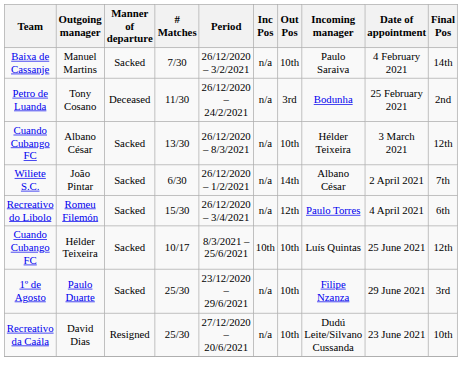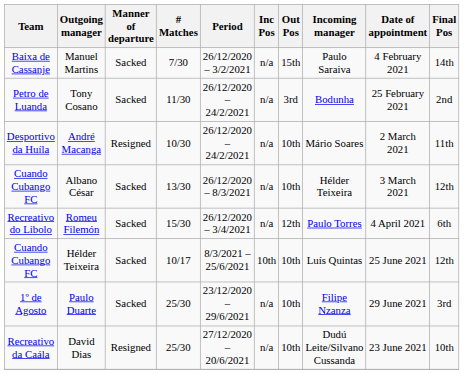(290, 63) 10th -> (291, 63) 15th
(130, 100) Deceased -> (131, 100) Sacked
+ row: (81, 143)
- row: (80, 180)
